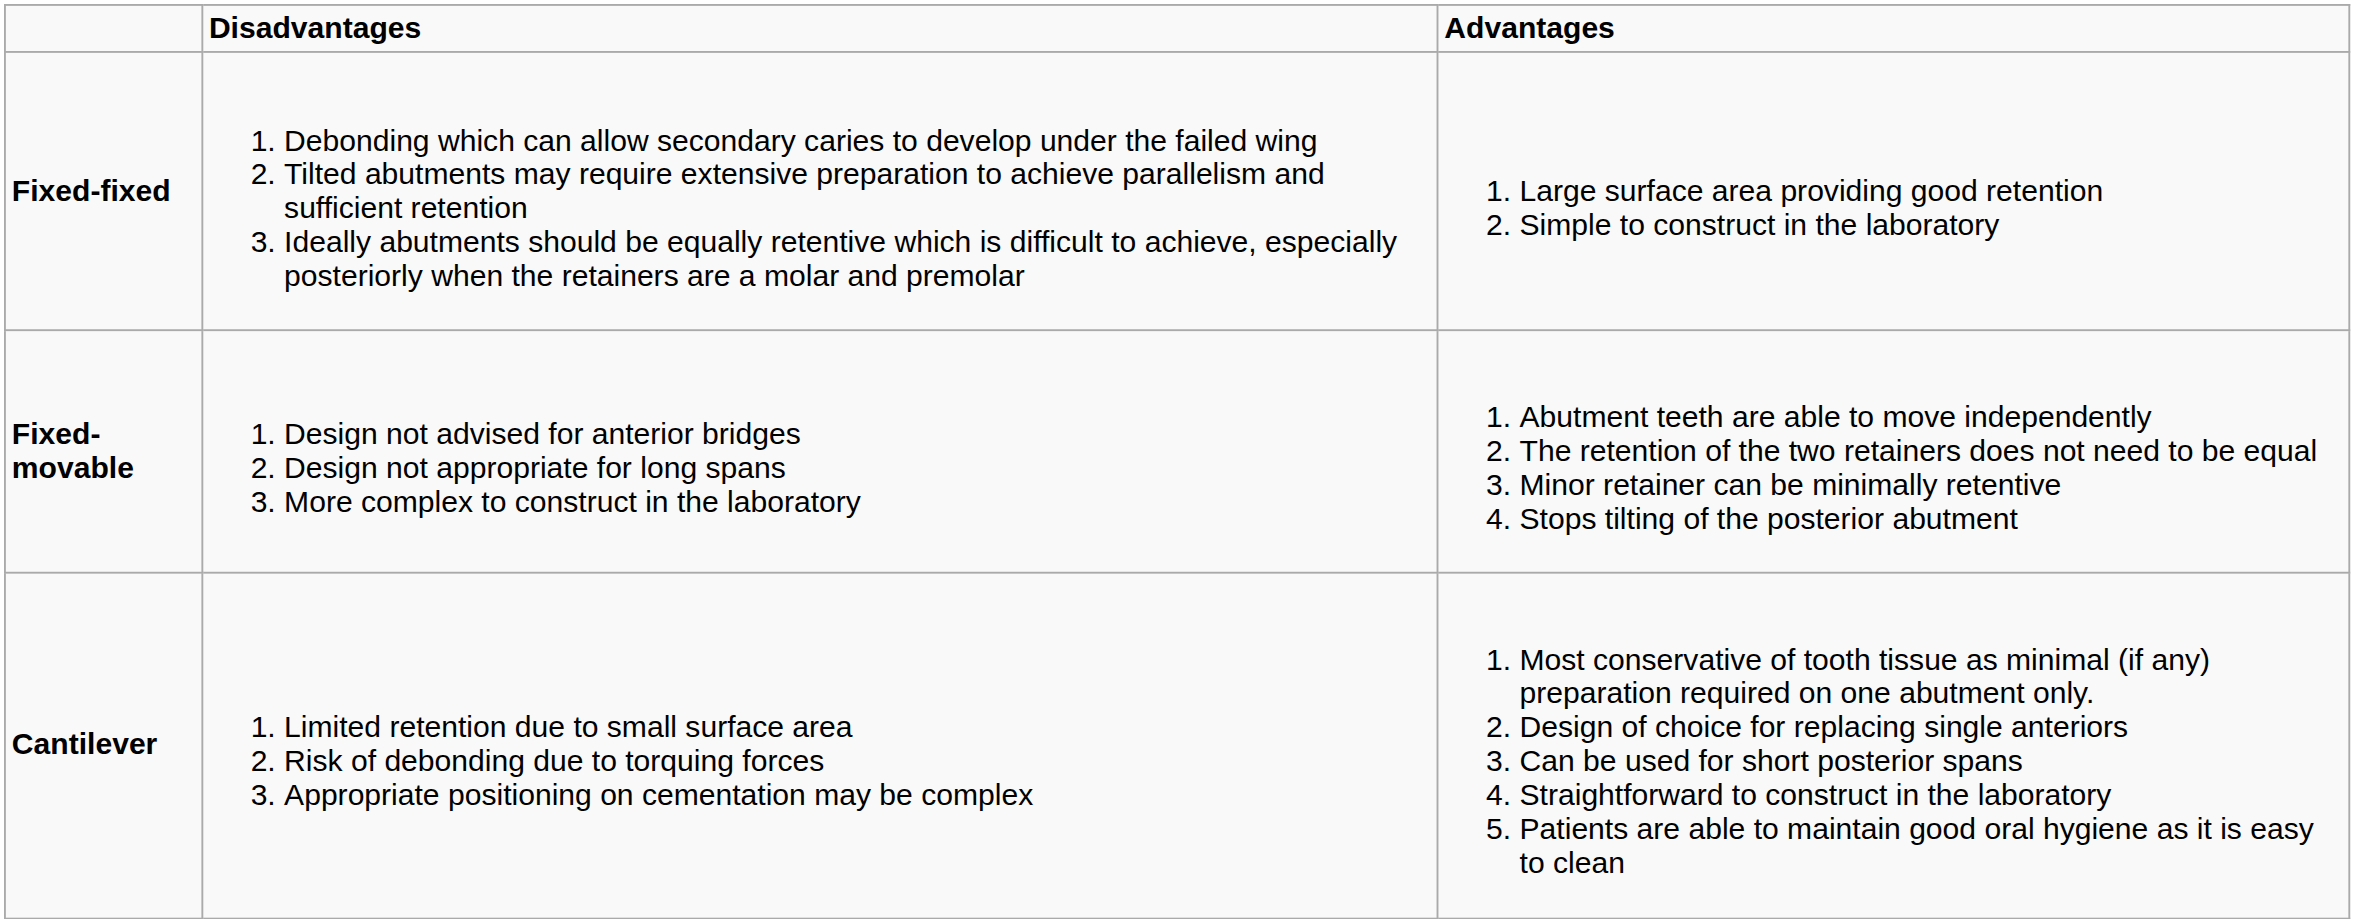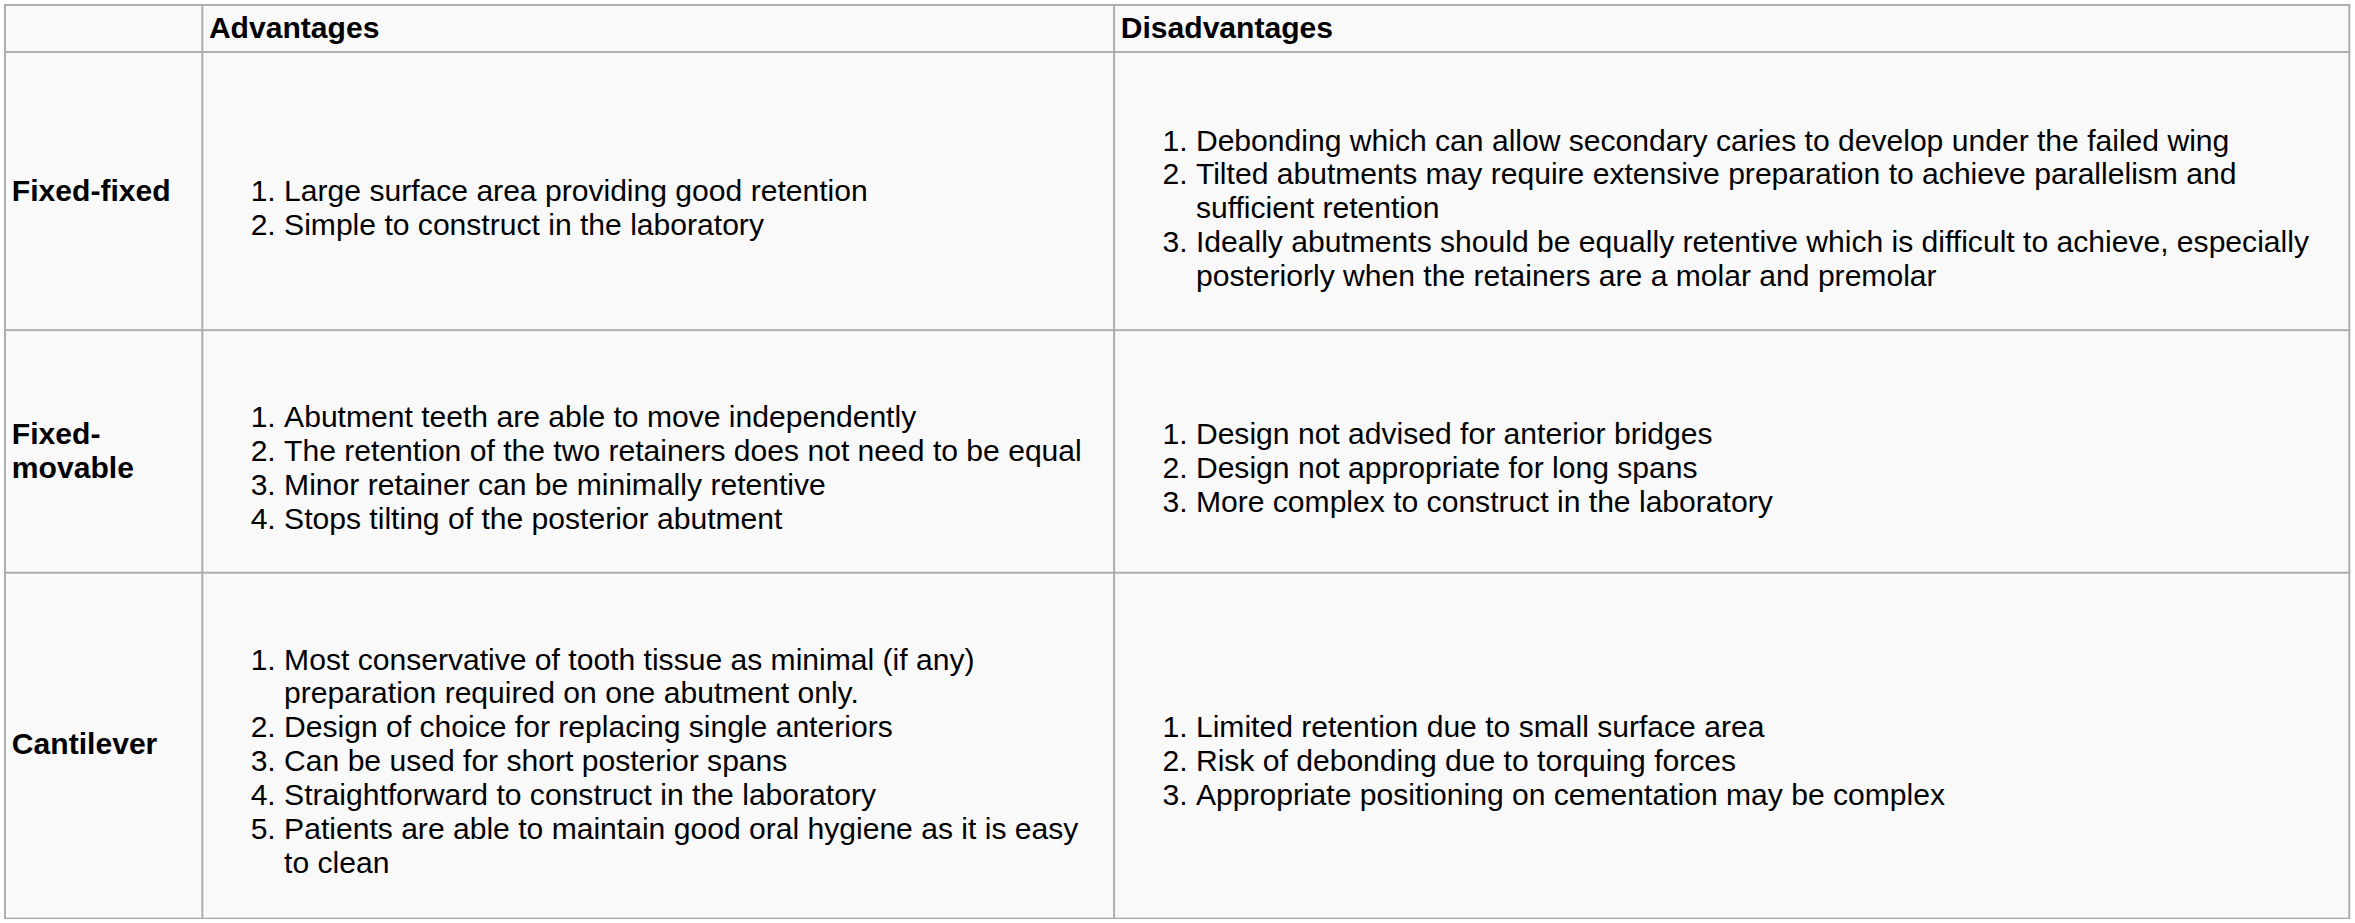columns swapped: (1530, 28) <-> (315, 28)
